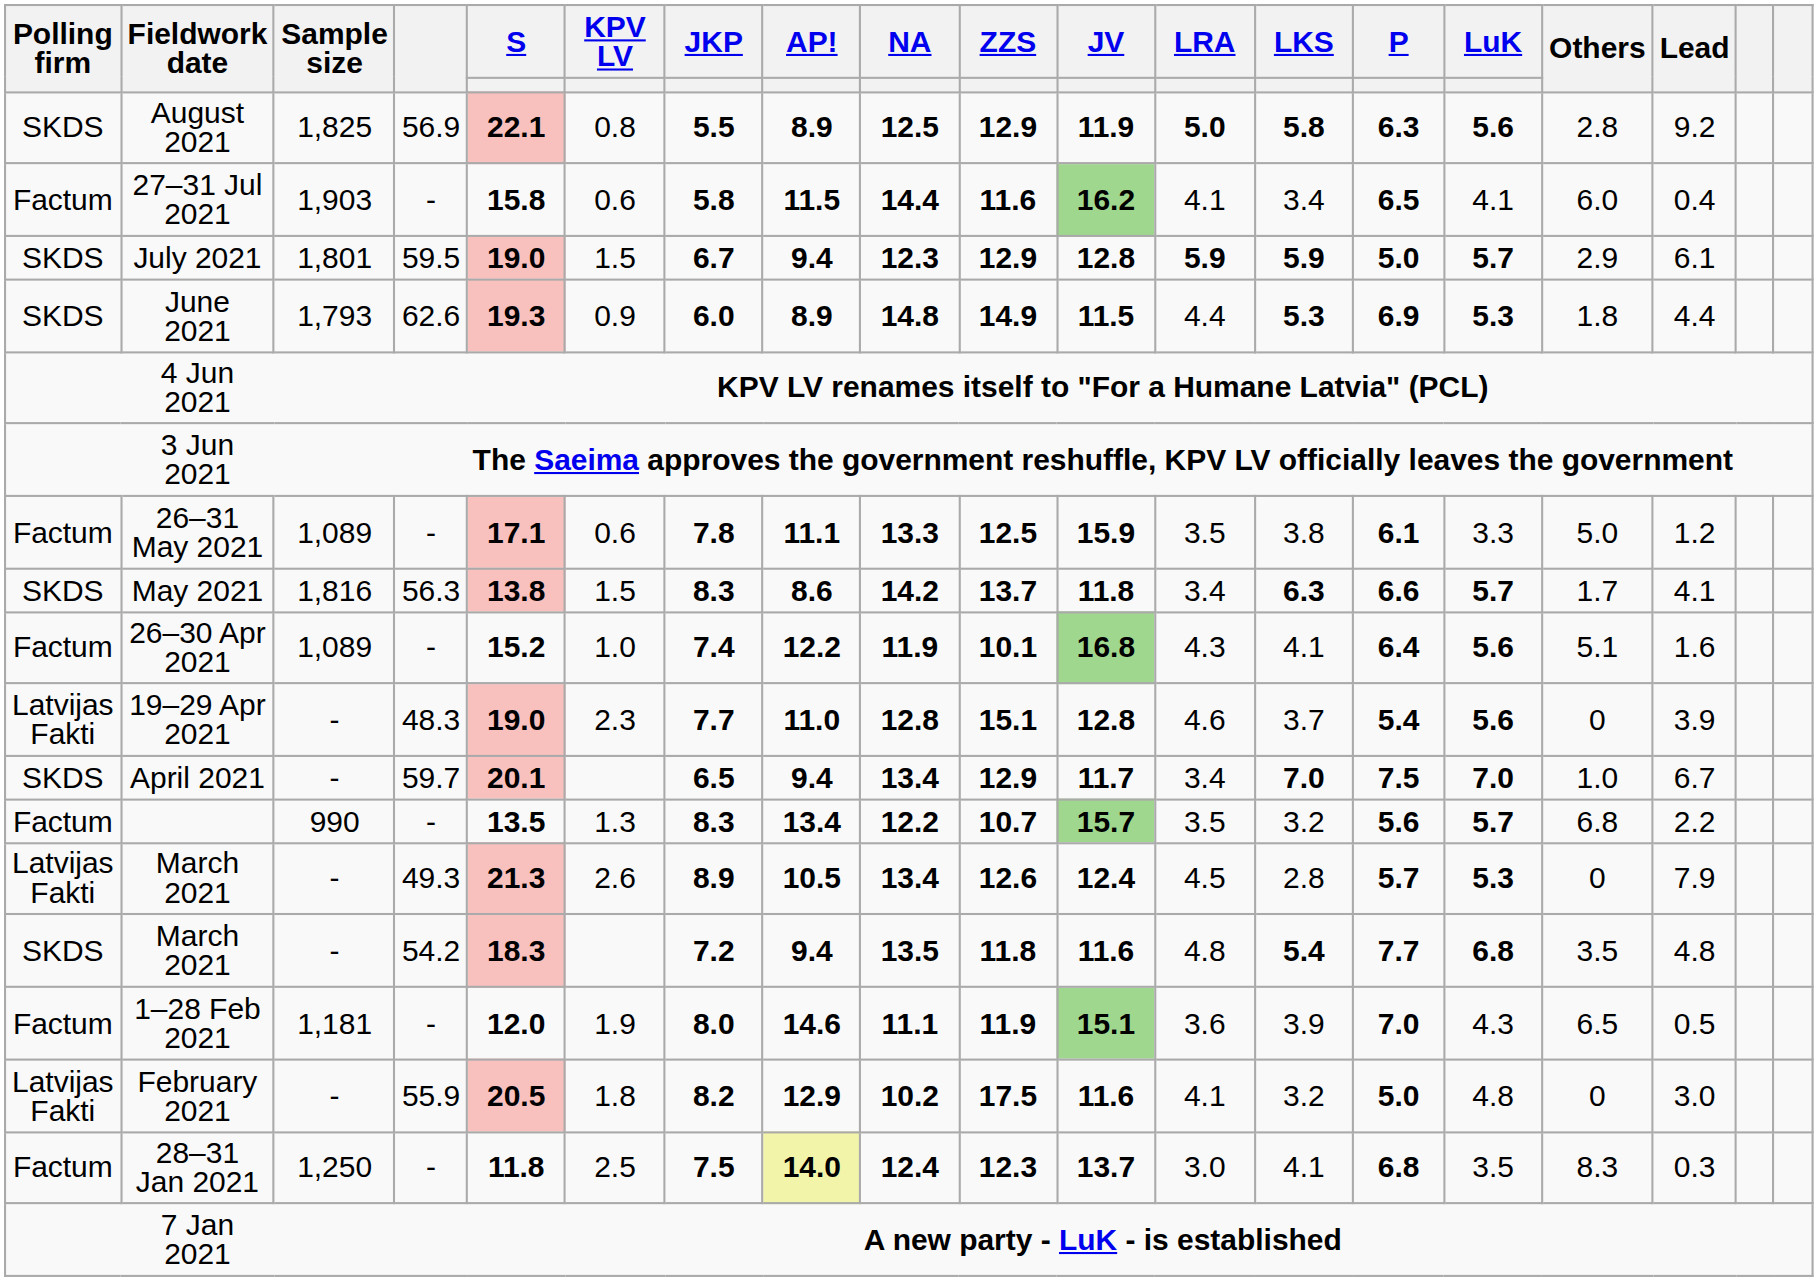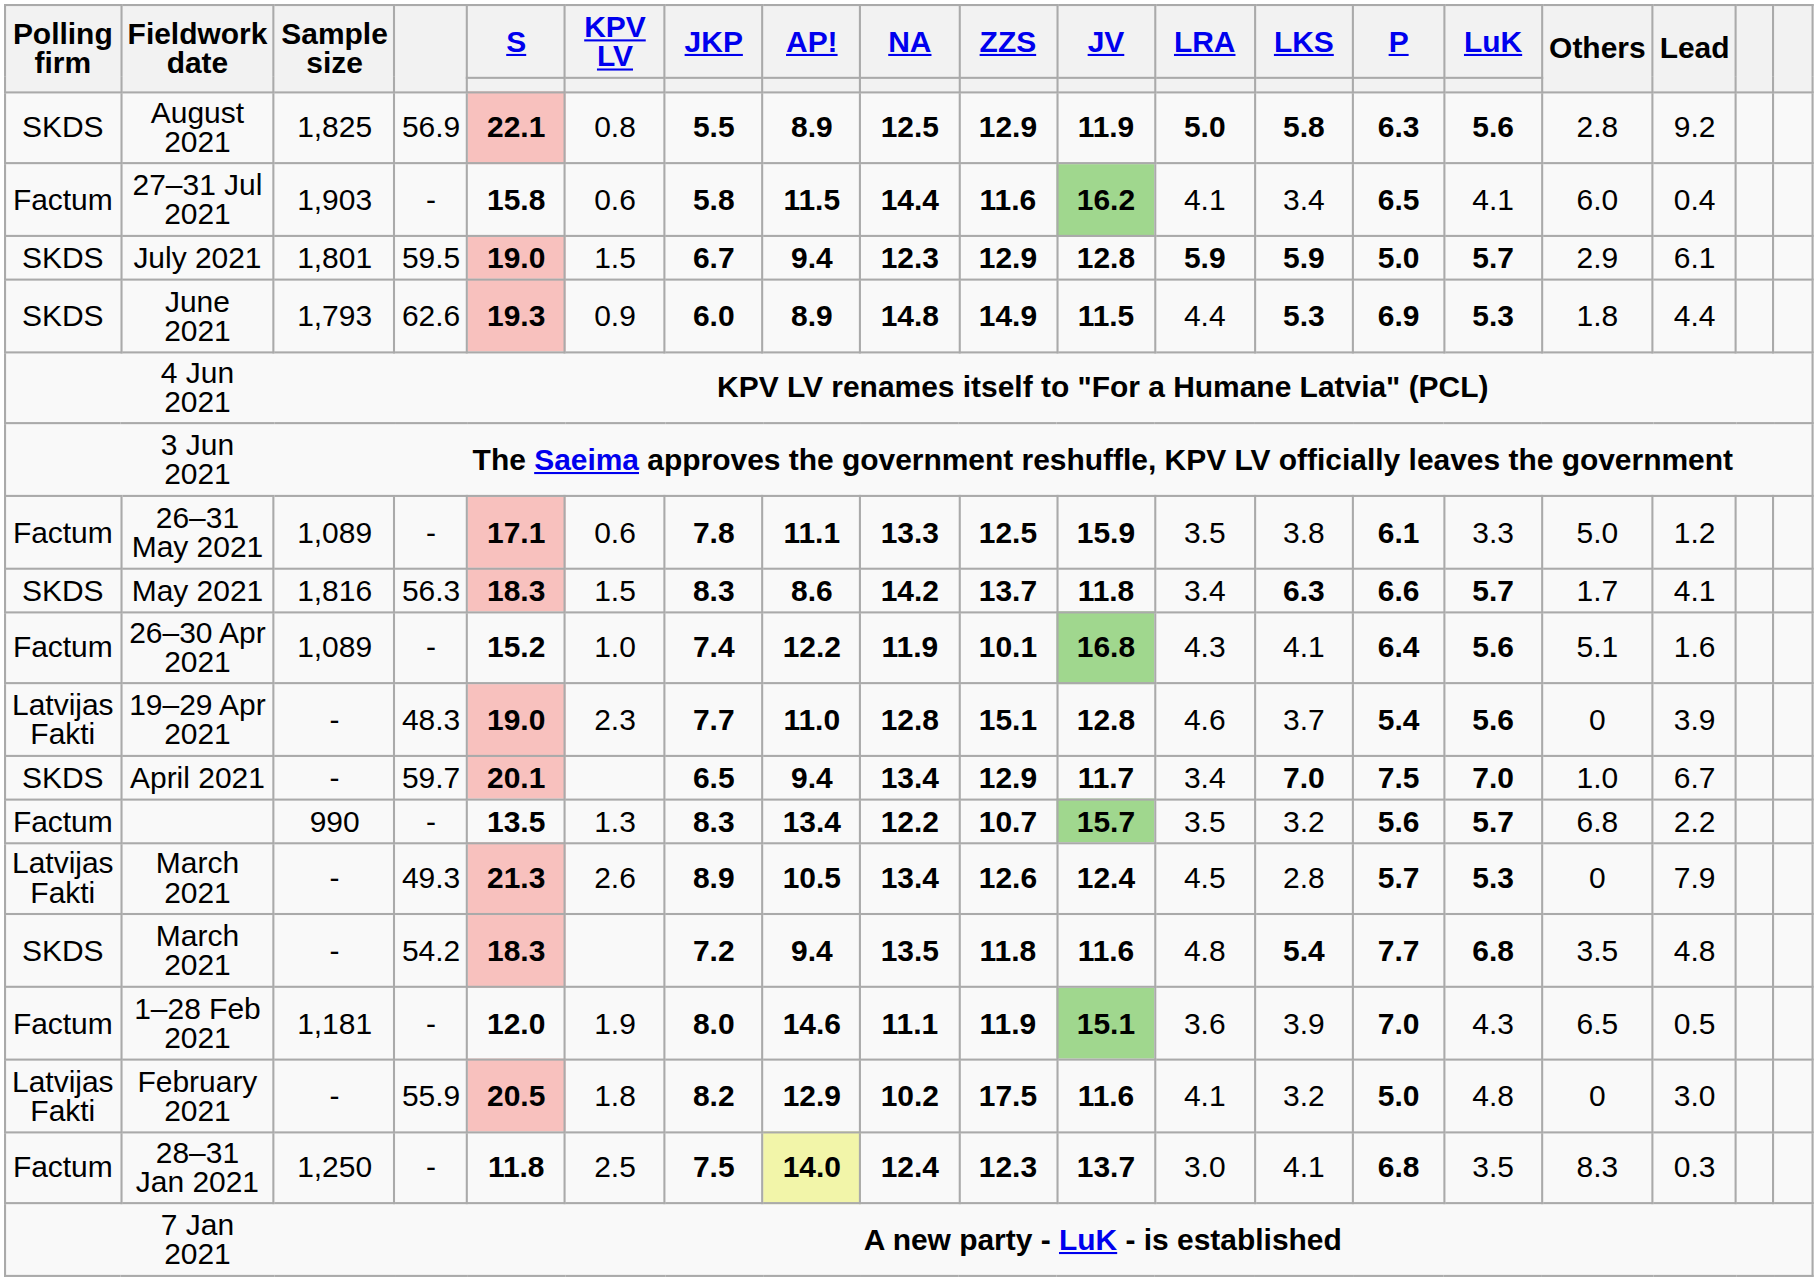(516, 590) 13.8 -> (516, 590) 18.3
